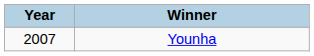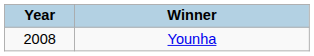(40, 39) 2007 -> (40, 39) 2008
